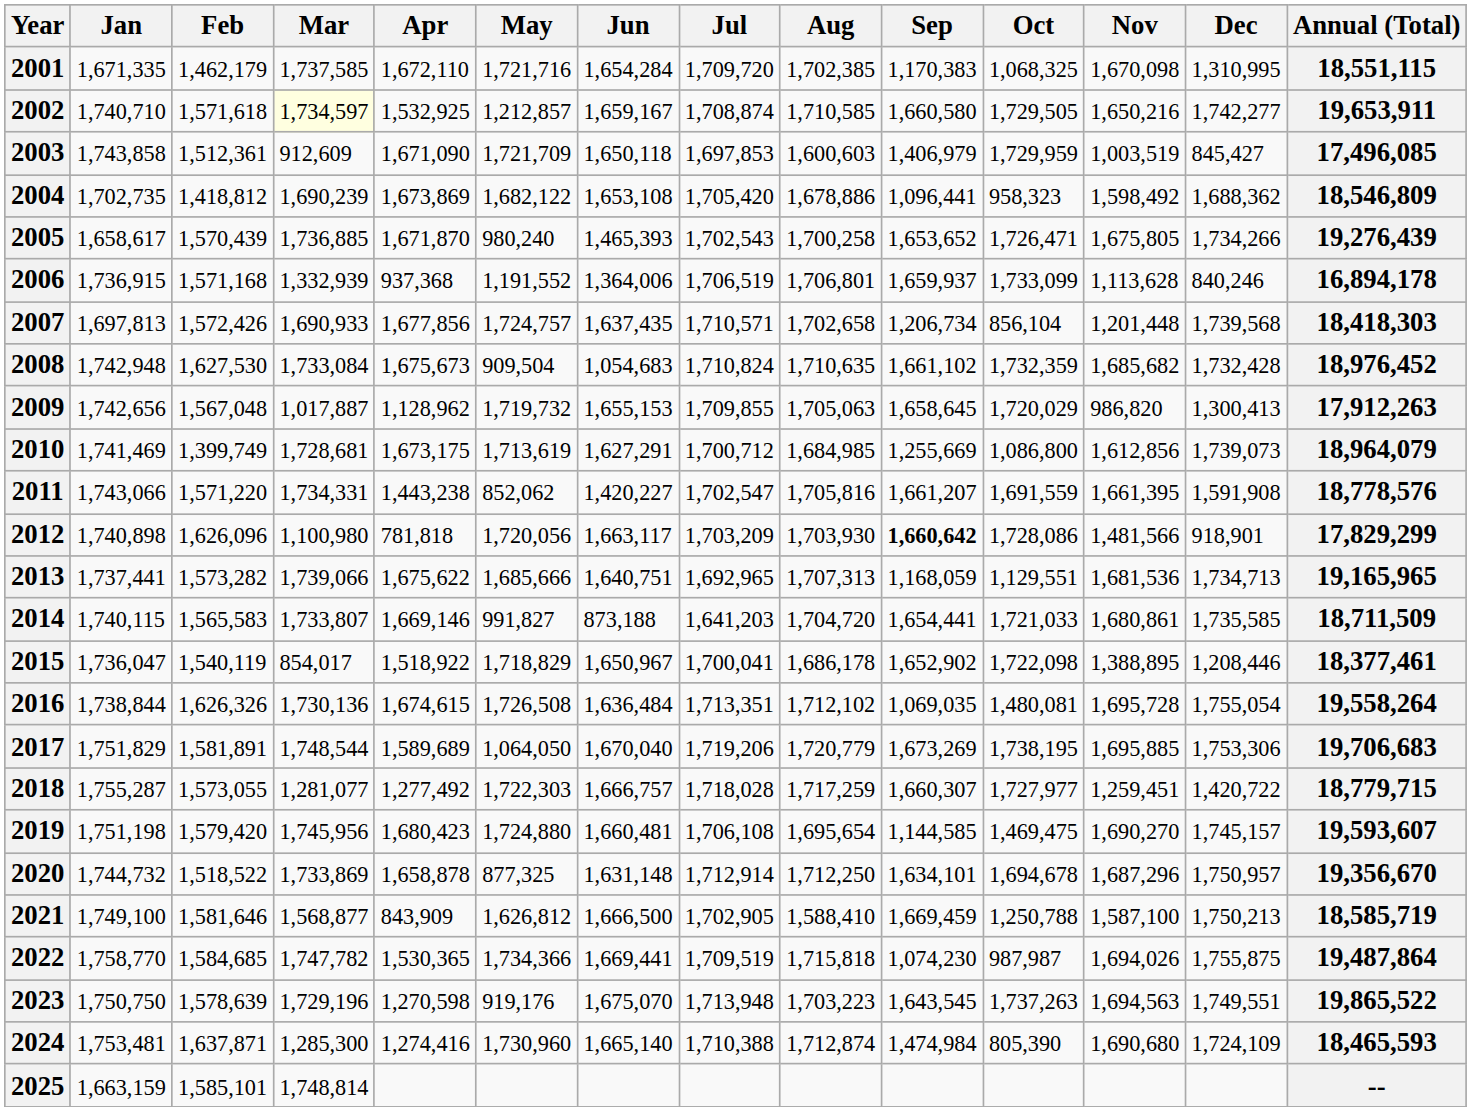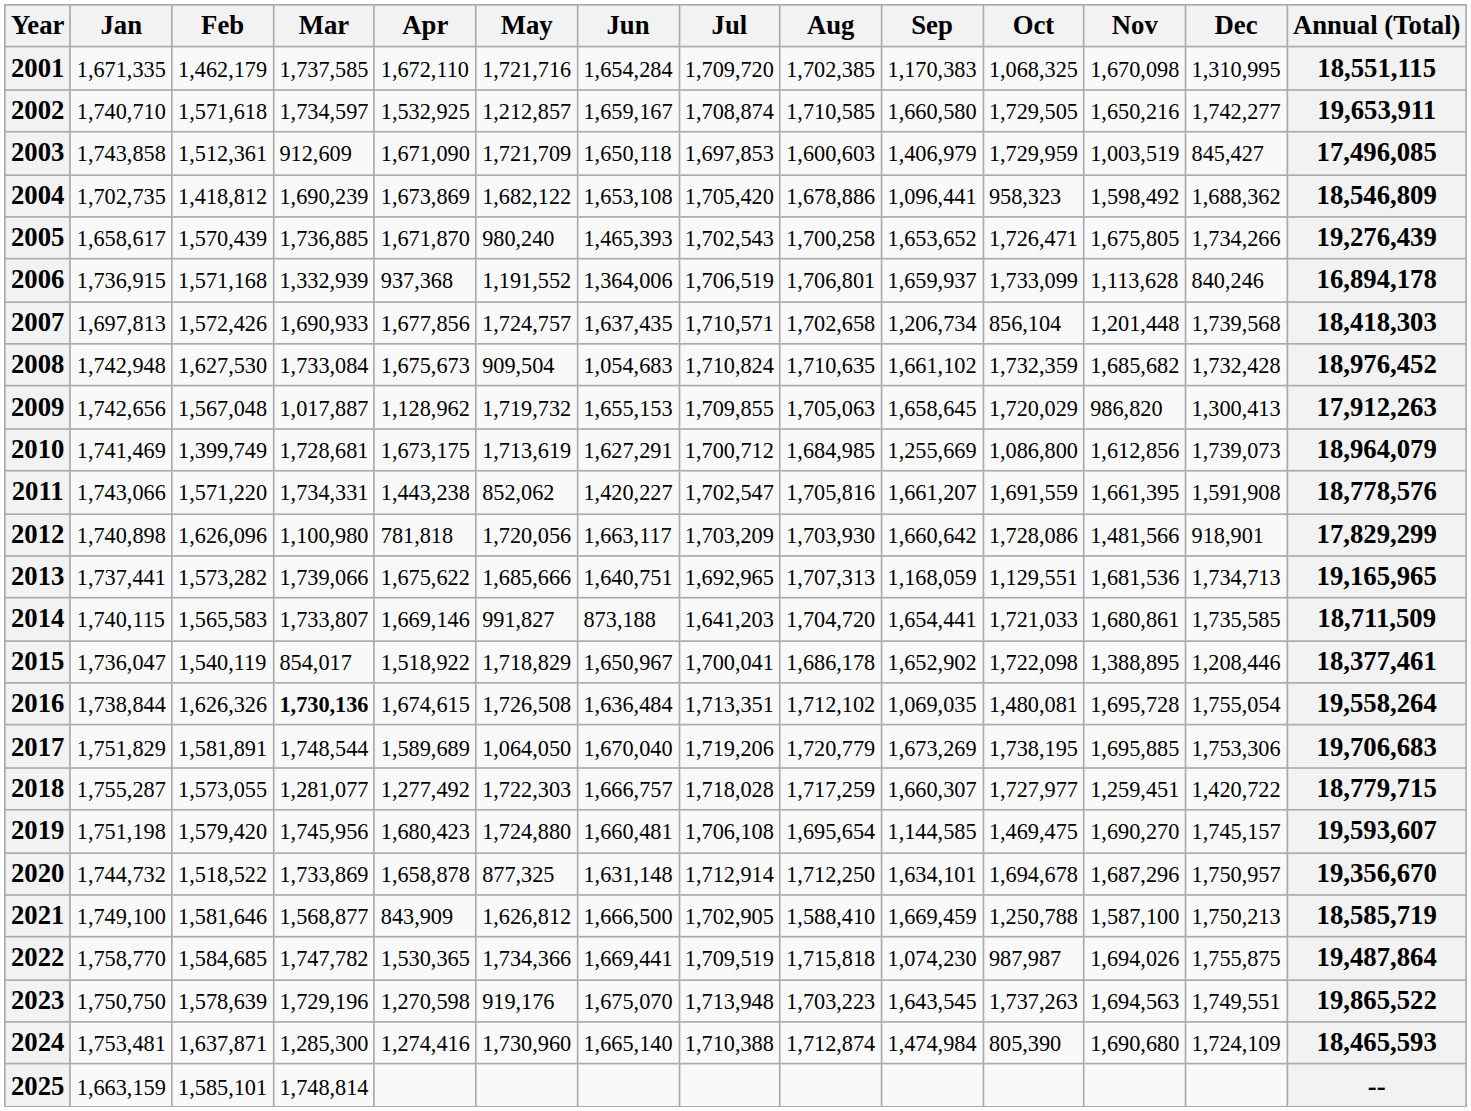(324, 112) lightyellow background -> (324, 112) no background
(932, 534) bold -> (932, 535) normal
(324, 705) normal -> (324, 703) bold
